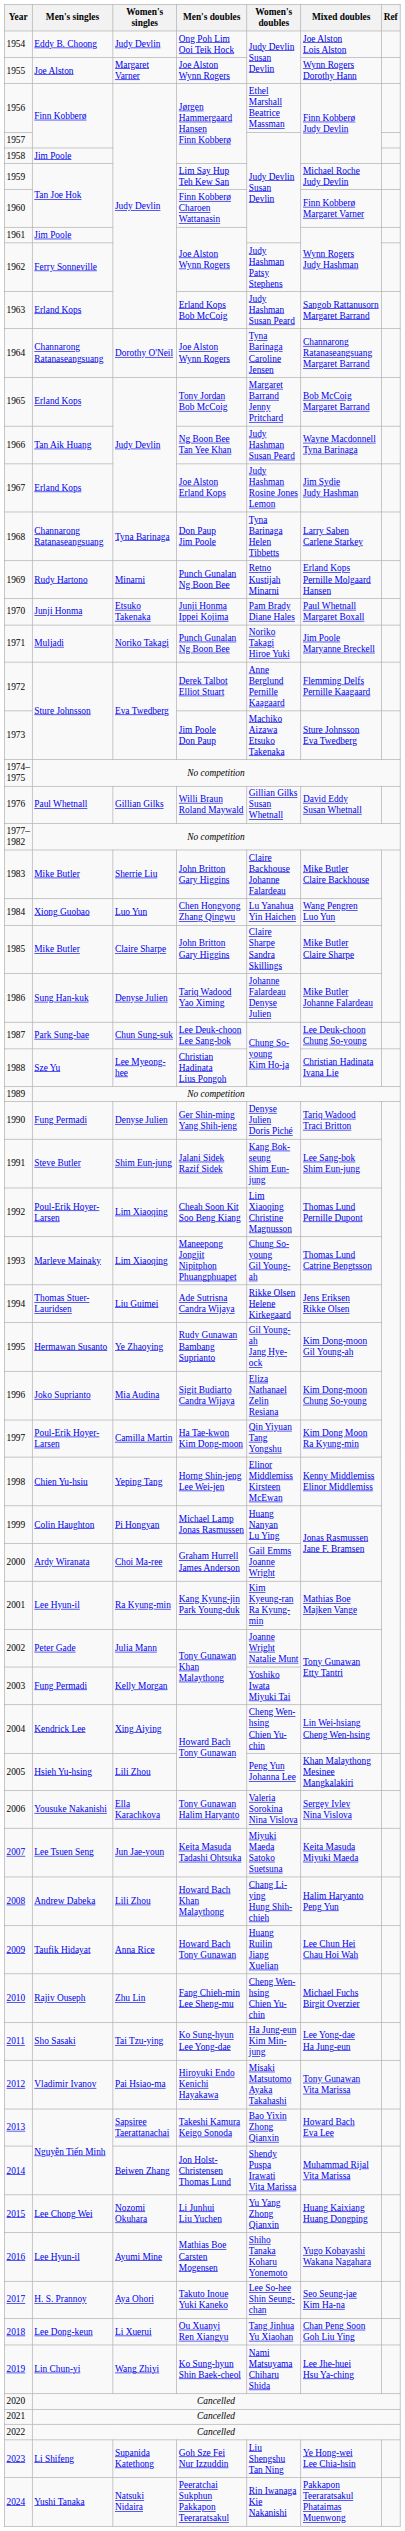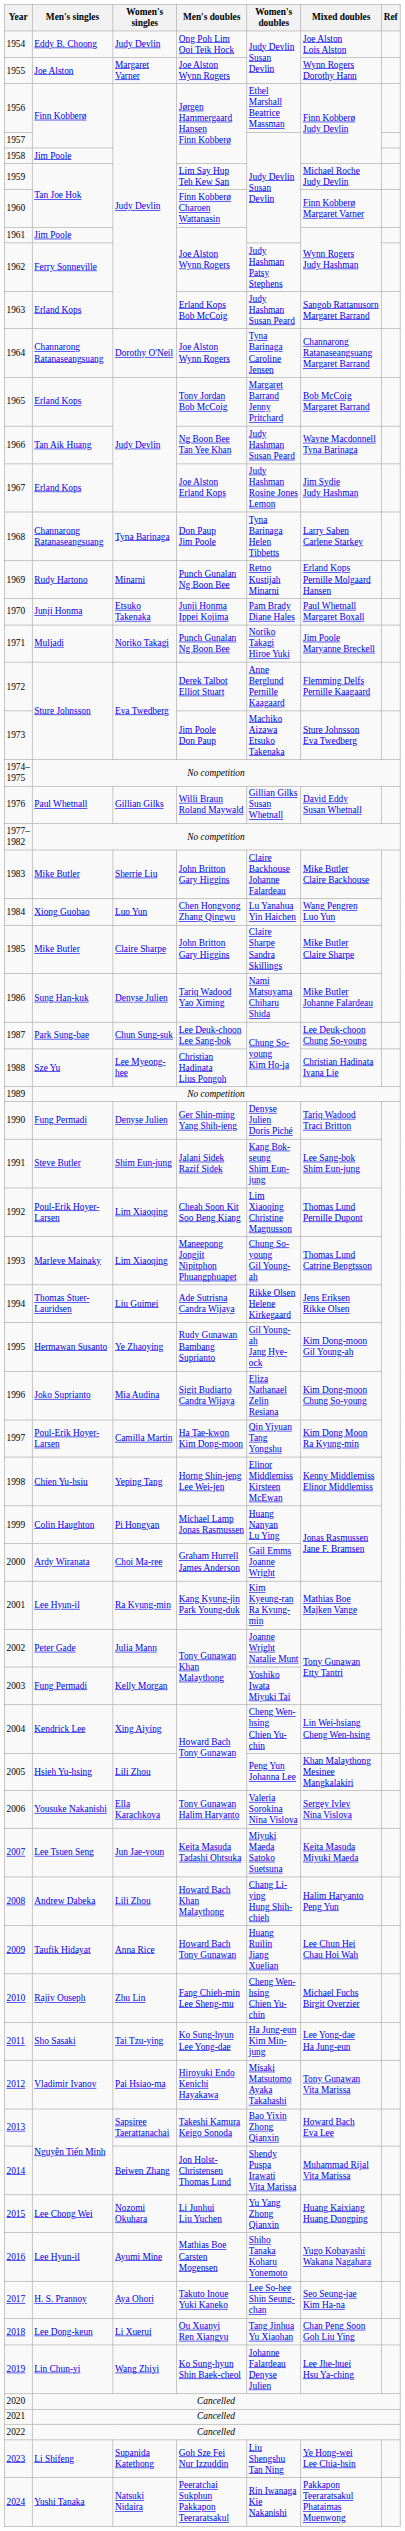(267, 998) Johanne Falardeau Denyse Julien -> (271, 998) Nami Matsuyama Chiharu Shida
(271, 2369) Nami Matsuyama Chiharu Shida -> (267, 2369) Johanne Falardeau Denyse Julien
